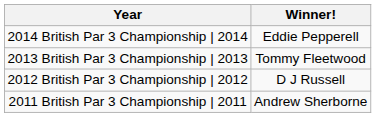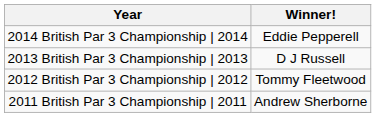(311, 58) Tommy Fleetwood -> (311, 58) D J Russell
(311, 79) D J Russell -> (311, 79) Tommy Fleetwood
